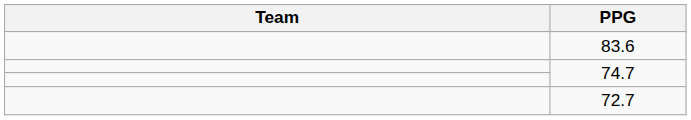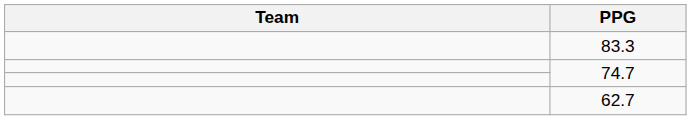(618, 45) 83.6 -> (618, 45) 83.3
(618, 100) 72.7 -> (618, 100) 62.7
